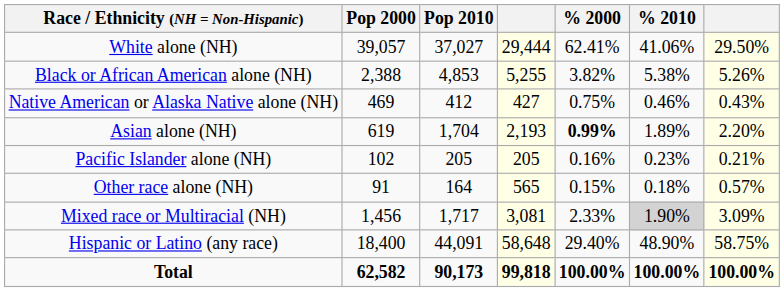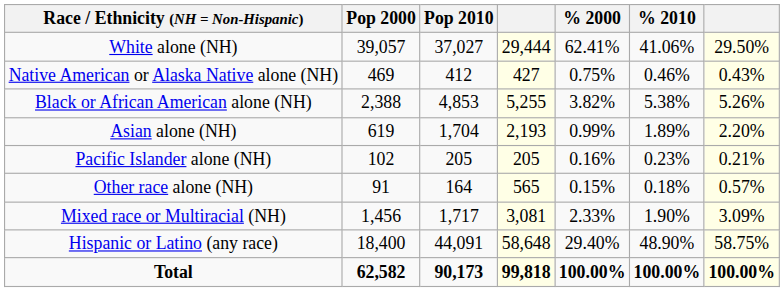rows swapped: (173, 74) <-> (173, 103)
(592, 131) bold -> (592, 131) normal
(667, 215) lightgrey background -> (667, 215) no background
